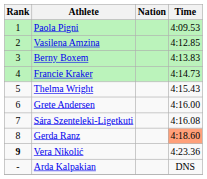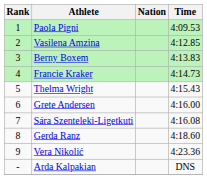(185, 136) lightsalmon background -> (185, 136) no background
(18, 151) bold -> (18, 151) normal
